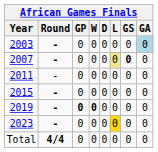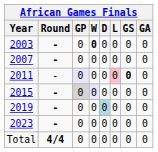(94, 44) normal -> (94, 44) bold
(145, 44) lightblue background -> (145, 44) no background
(115, 60) khaki background -> (115, 60) no background
(128, 60) bold -> (128, 60) normal
(81, 76) no background -> (81, 76) lavender background
(115, 76) no background -> (115, 76) pink background
(128, 76) normal -> (128, 76) bold
(81, 92) no background -> (81, 92) lightgrey background
(94, 92) no background -> (94, 92) lavender background
(81, 108) bold -> (81, 108) normal
(94, 108) bold -> (94, 108) normal
(105, 108) no background -> (105, 108) lightblue background
(115, 124) gold background -> (115, 124) no background
